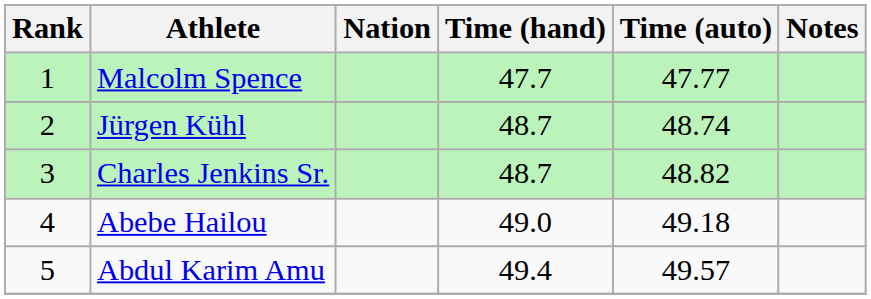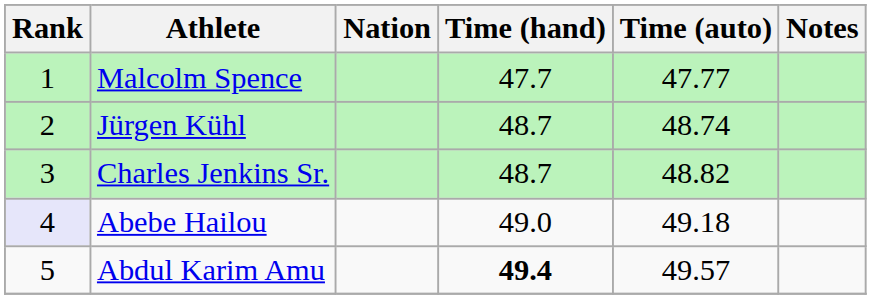(47, 221) no background -> (47, 221) lavender background
(525, 269) normal -> (525, 269) bold
